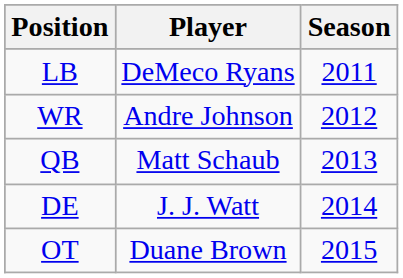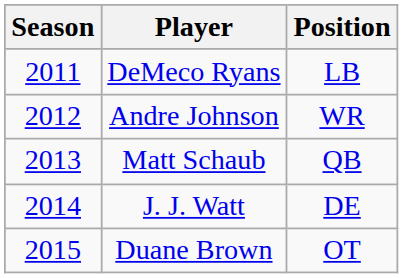columns swapped: (349, 26) <-> (60, 26)
